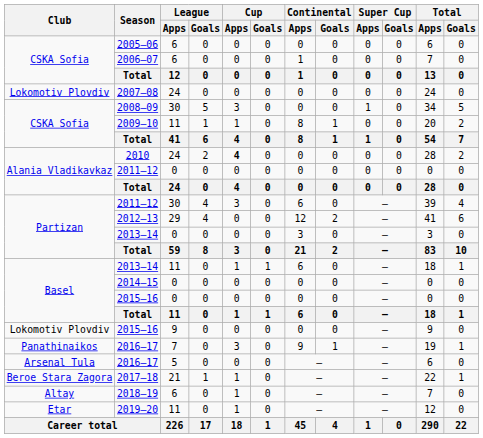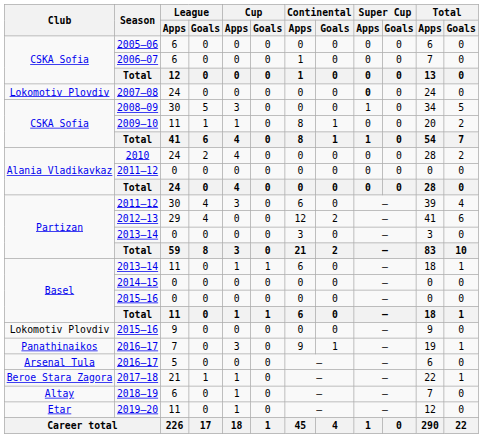(368, 92) normal -> (368, 92) bold
(237, 155) bold -> (237, 155) normal
